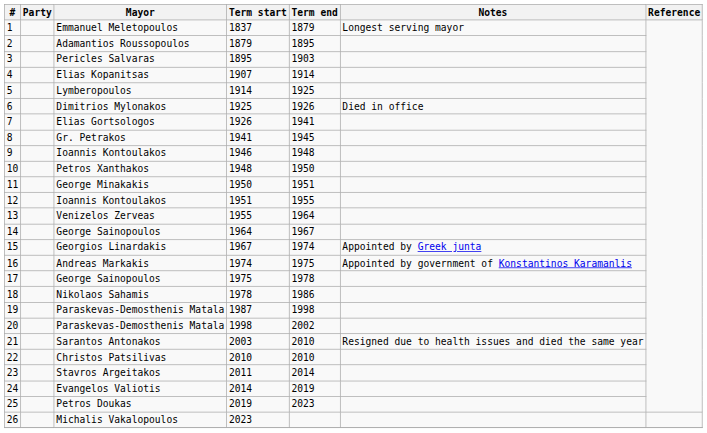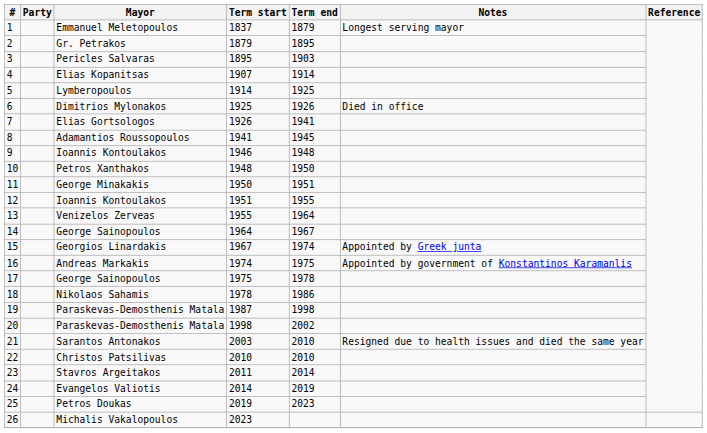(123, 44) Adamantios Roussopoulos -> (91, 44) Gr. Petrakos
(91, 138) Gr. Petrakos -> (123, 138) Adamantios Roussopoulos
